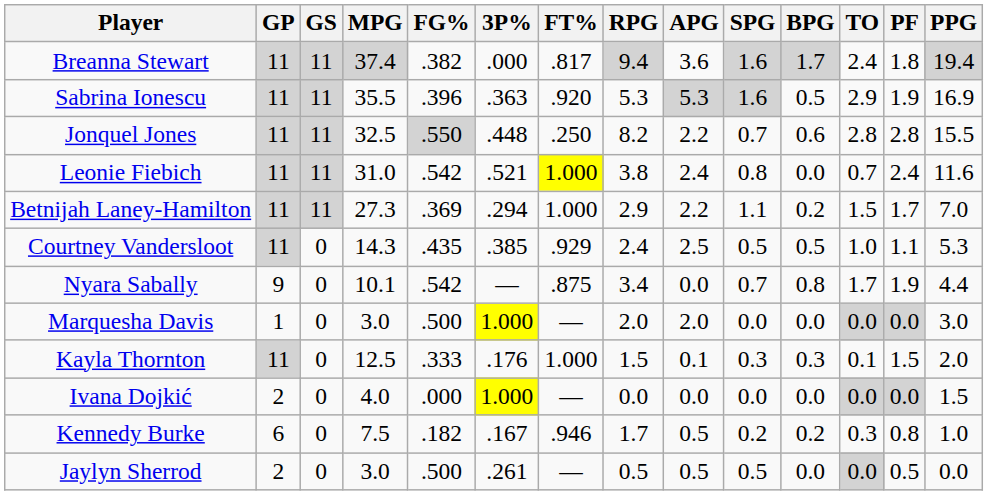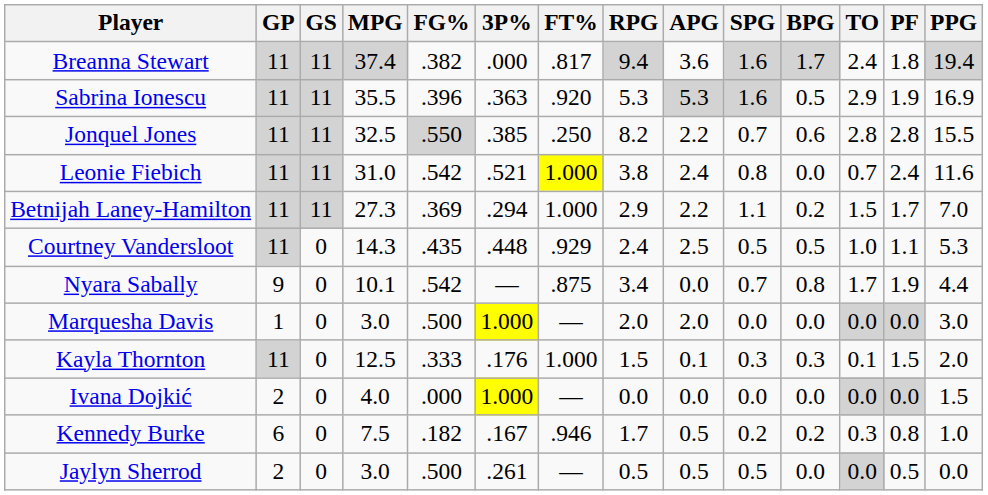(507, 135) .448 -> (507, 135) .385
(507, 246) .385 -> (507, 246) .448
